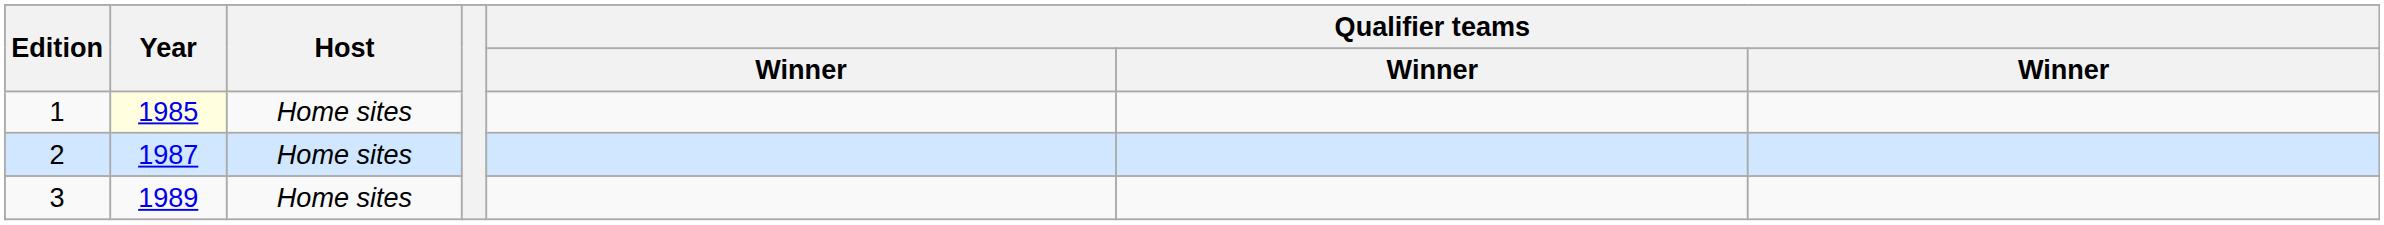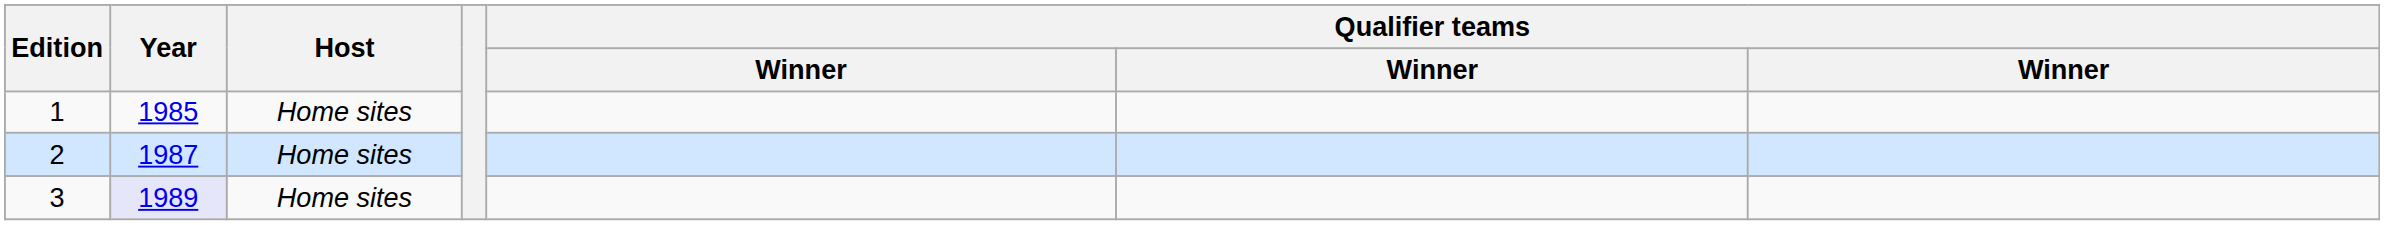(168, 112) lightyellow background -> (168, 112) no background
(168, 198) no background -> (168, 198) lavender background
